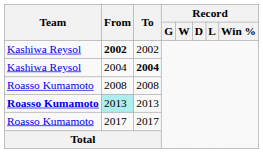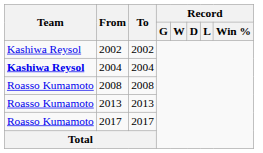(115, 49) bold -> (110, 49) normal
(44, 67) normal -> (46, 67) bold
(148, 67) bold -> (143, 67) normal
(53, 103) bold -> (50, 103) normal
(115, 103) paleturquoise background -> (110, 103) no background
